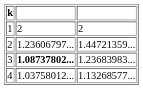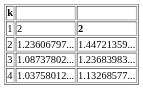(81, 28) normal -> (81, 28) bold
(46, 60) bold -> (46, 60) normal
